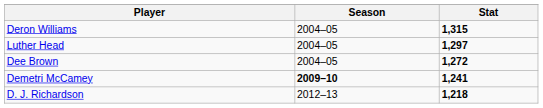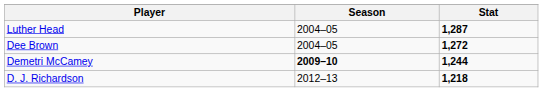- row: (42, 29)
(455, 45) 1,297 -> (455, 29) 1,287
(455, 78) 1,241 -> (455, 62) 1,244
